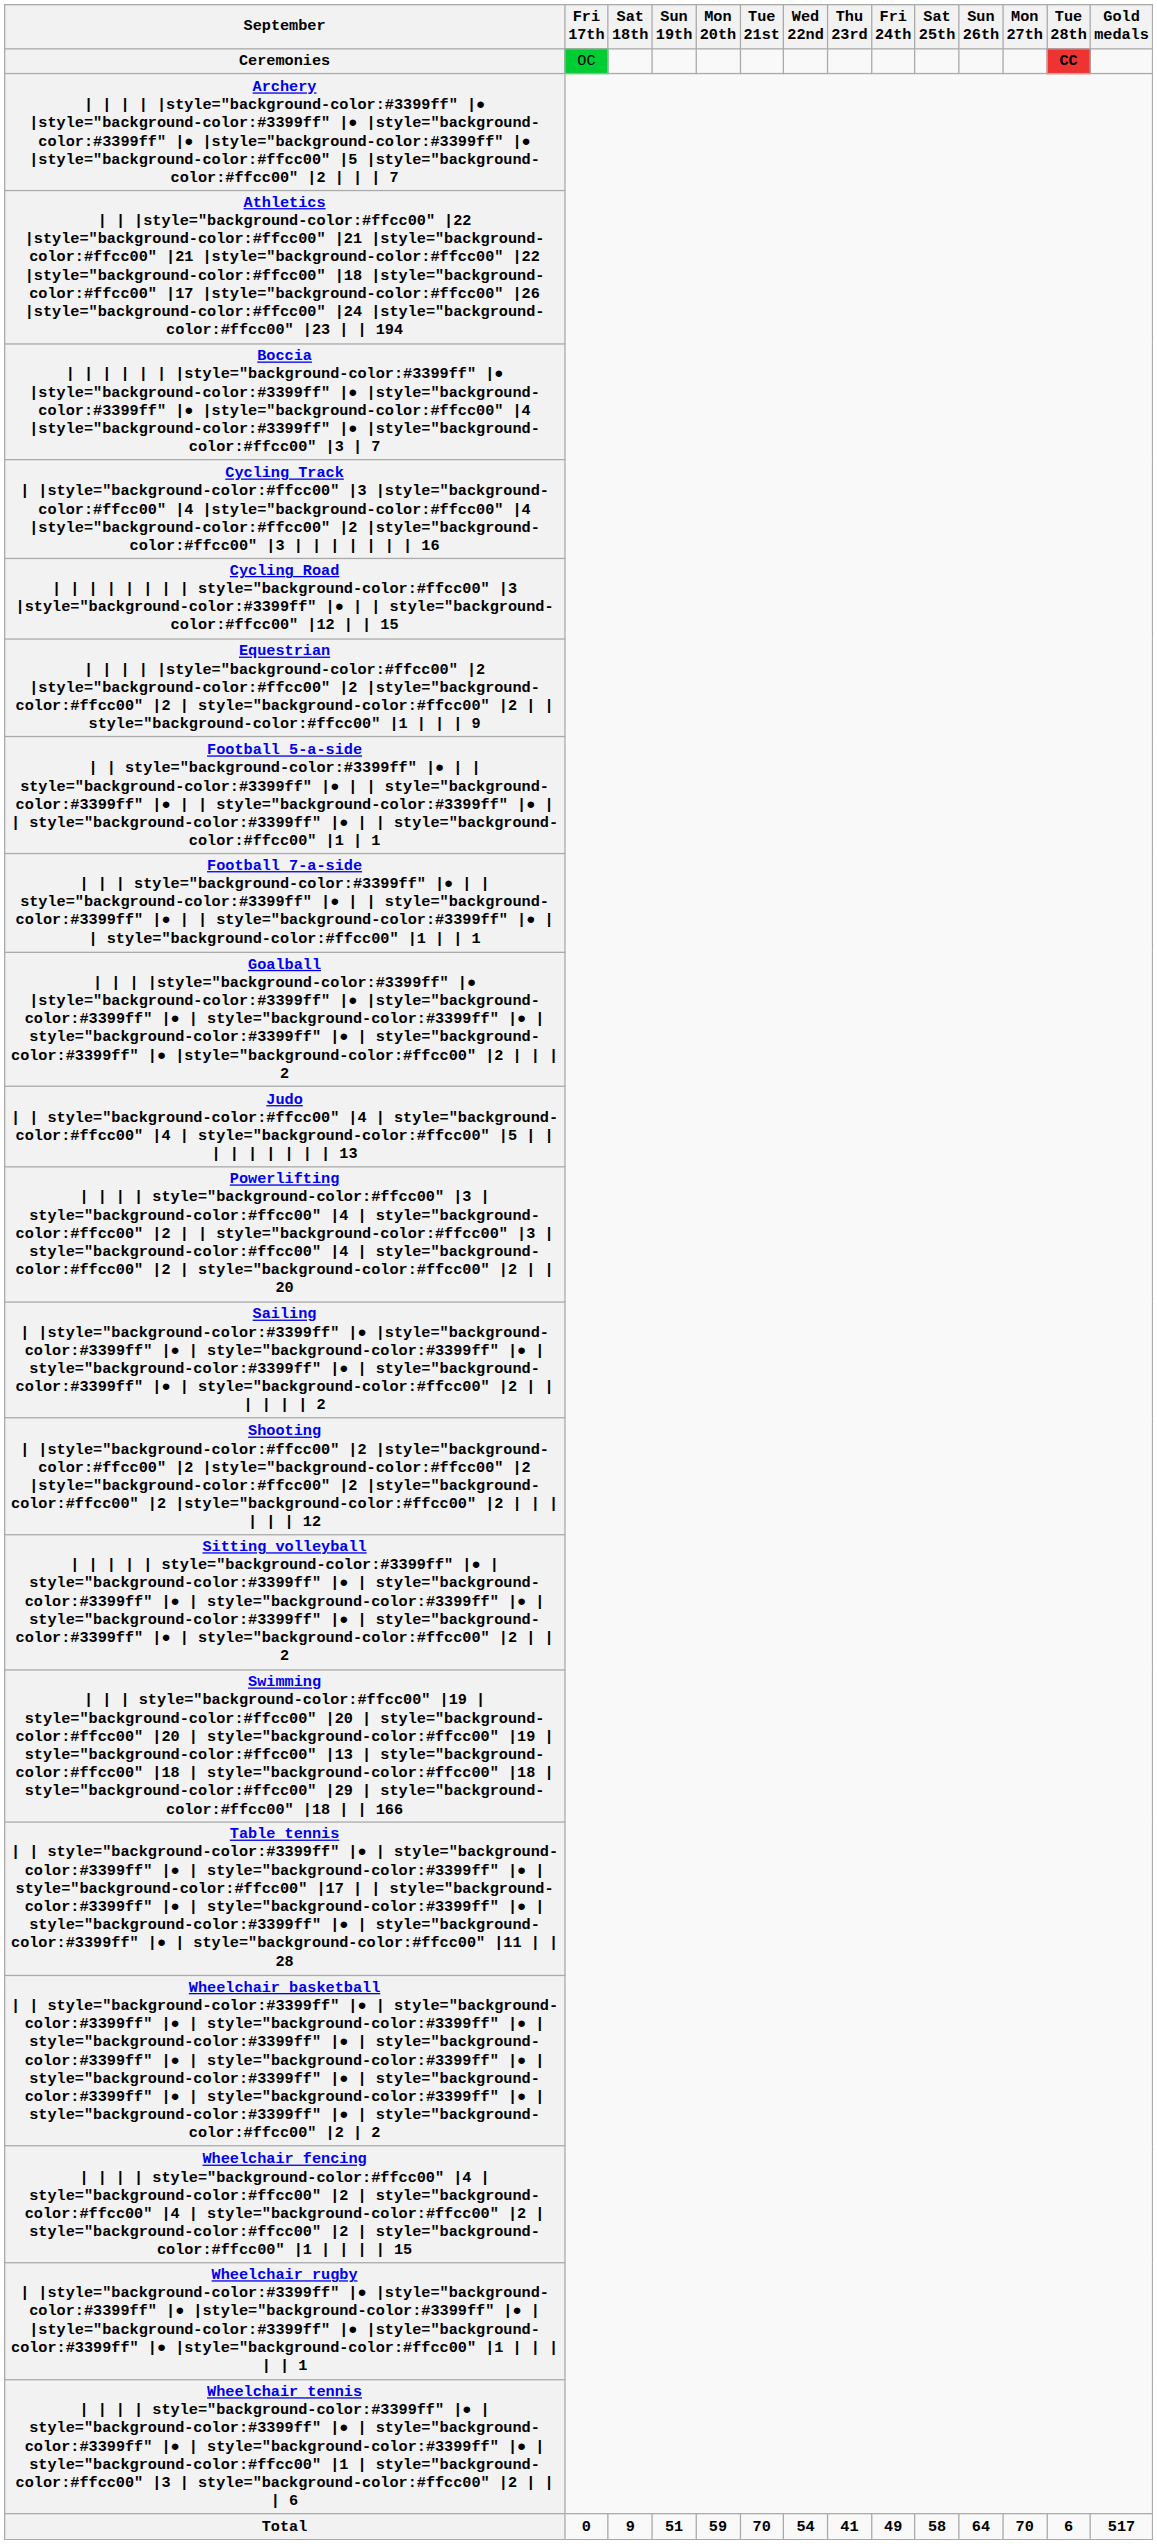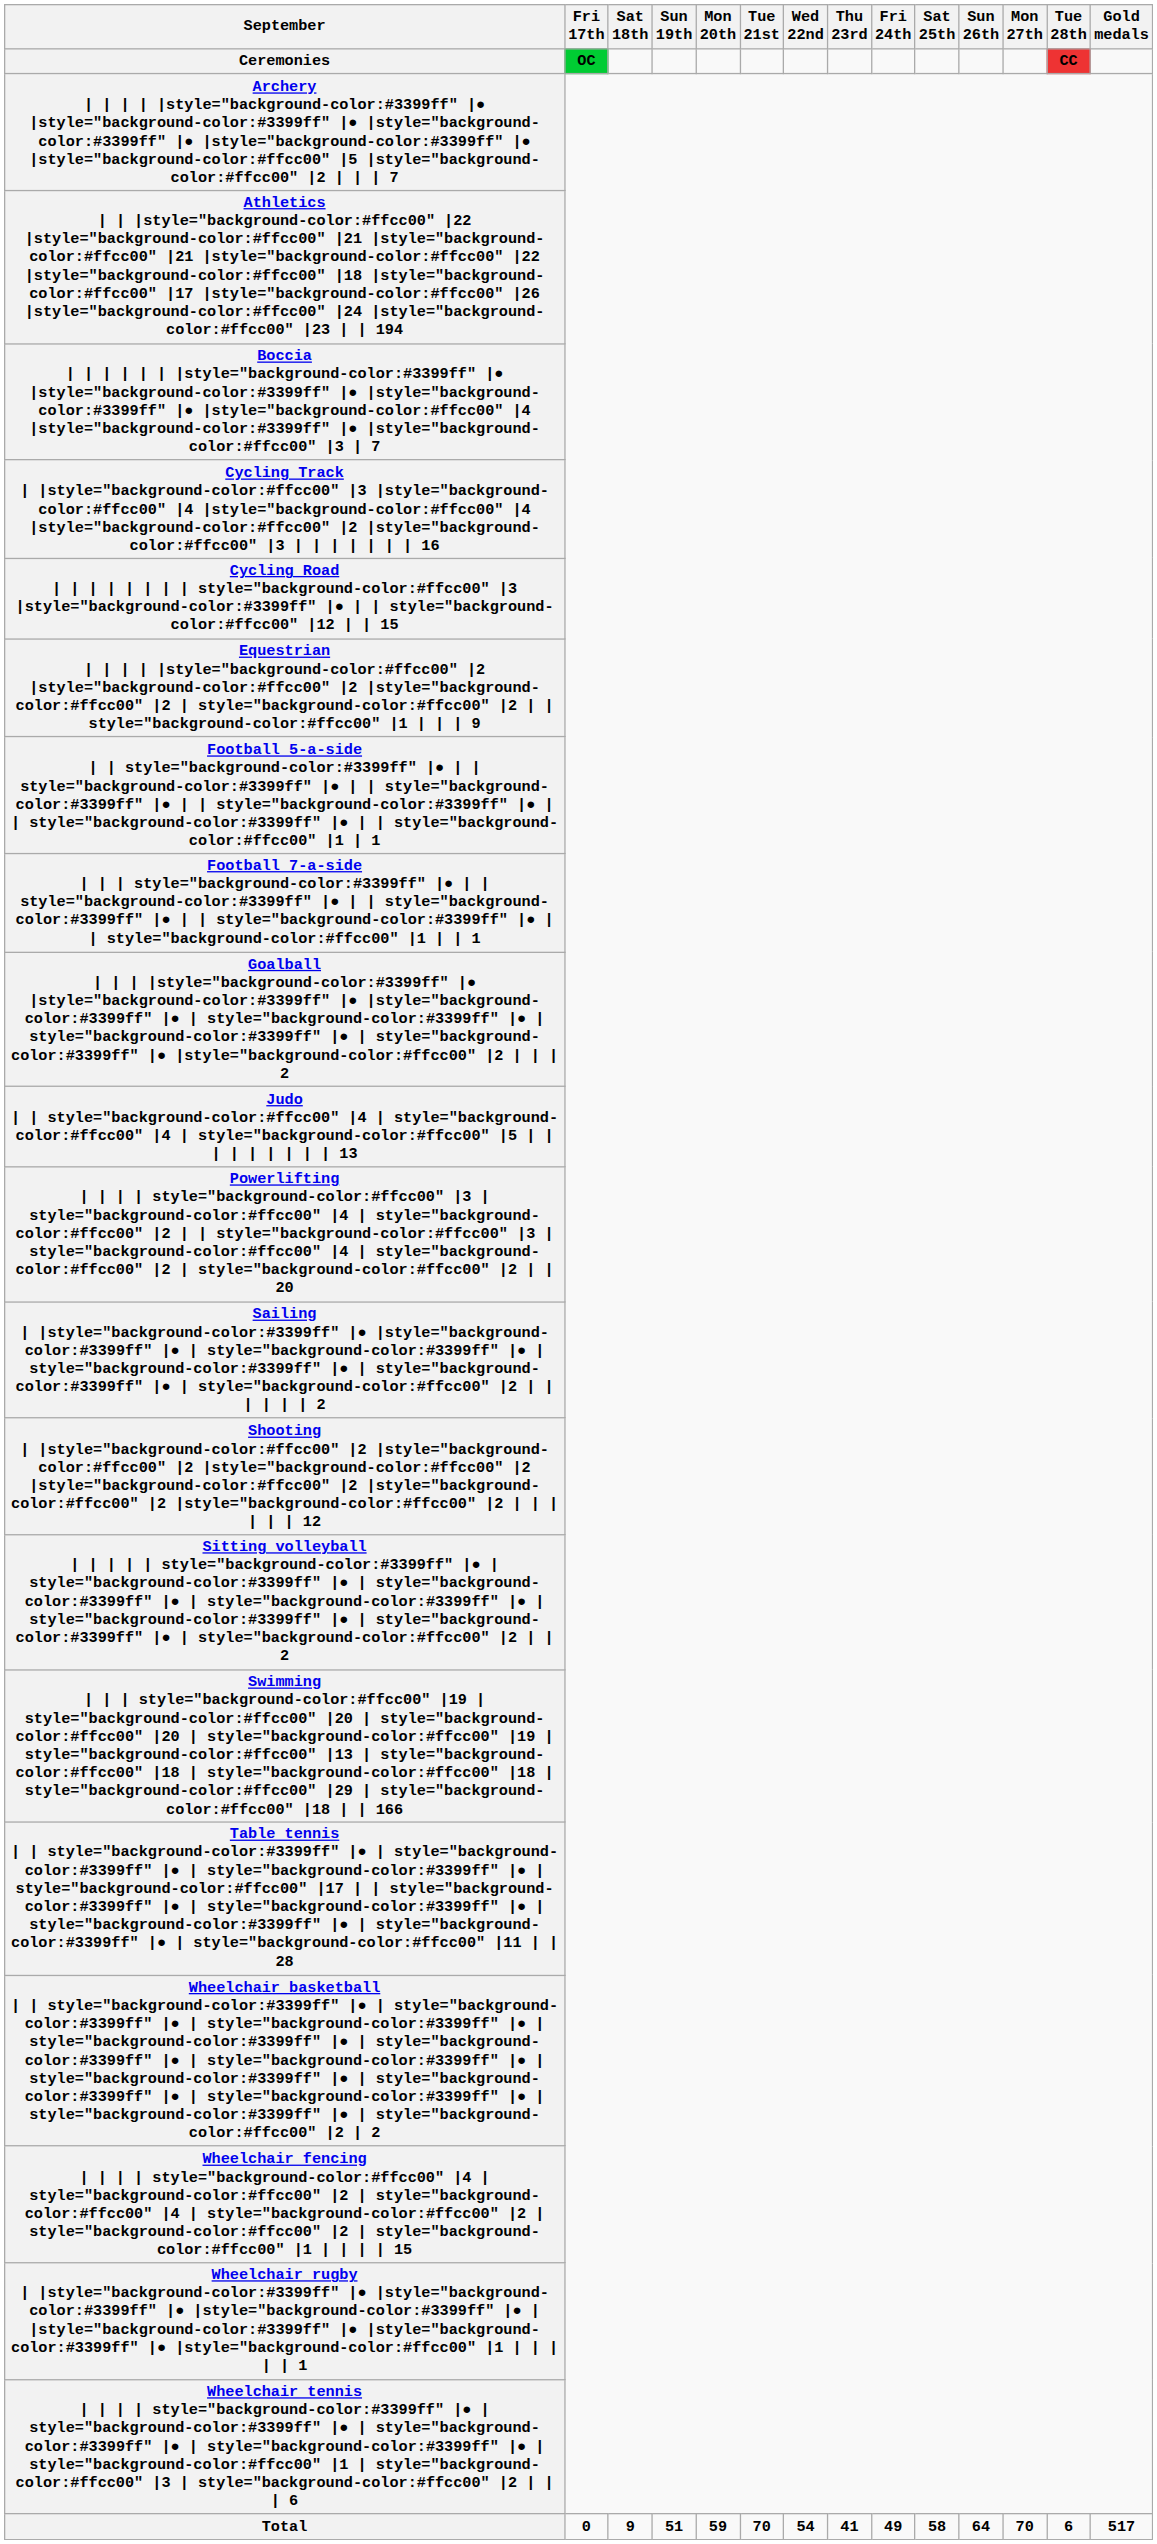(586, 61) normal -> (586, 61) bold
